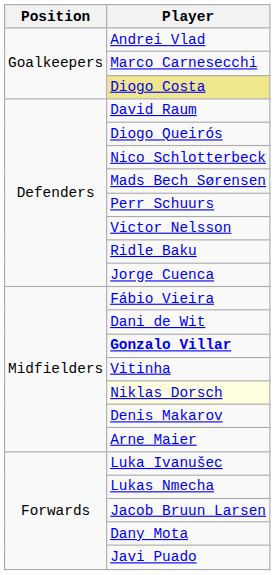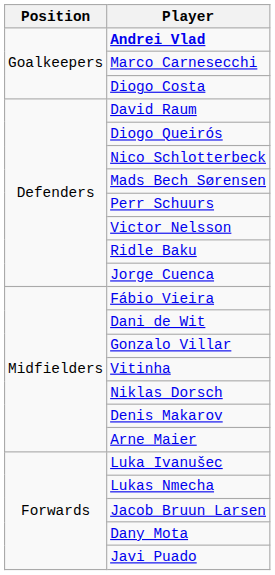(158, 40) normal -> (158, 40) bold
(158, 87) khaki background -> (158, 87) no background
(171, 346) bold -> (171, 346) normal
(166, 393) lightyellow background -> (166, 393) no background
